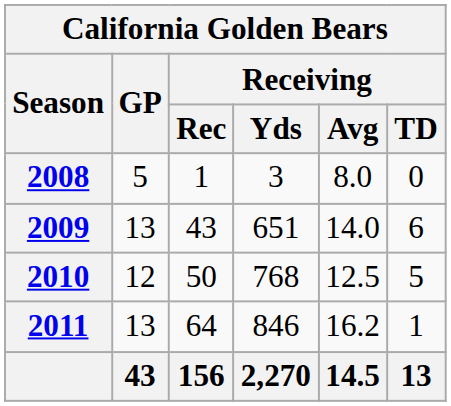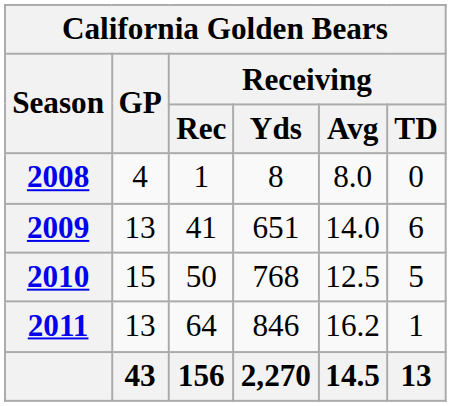(140, 177) 5 -> (140, 177) 4
(276, 177) 3 -> (276, 177) 8
(201, 227) 43 -> (201, 227) 41
(140, 276) 12 -> (140, 276) 15
